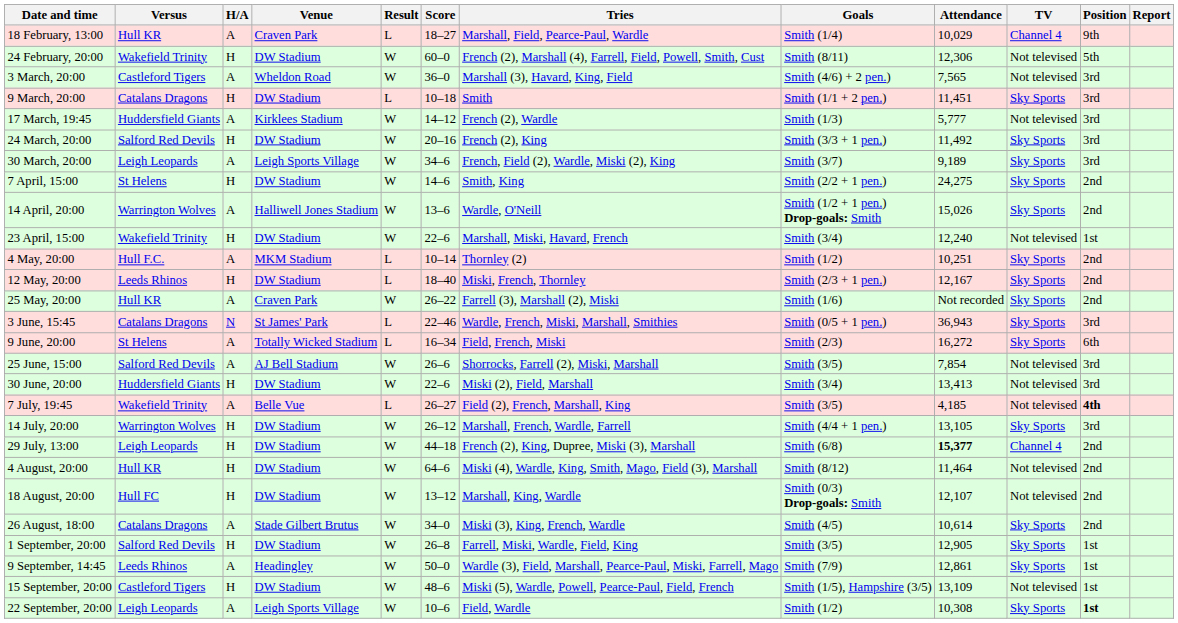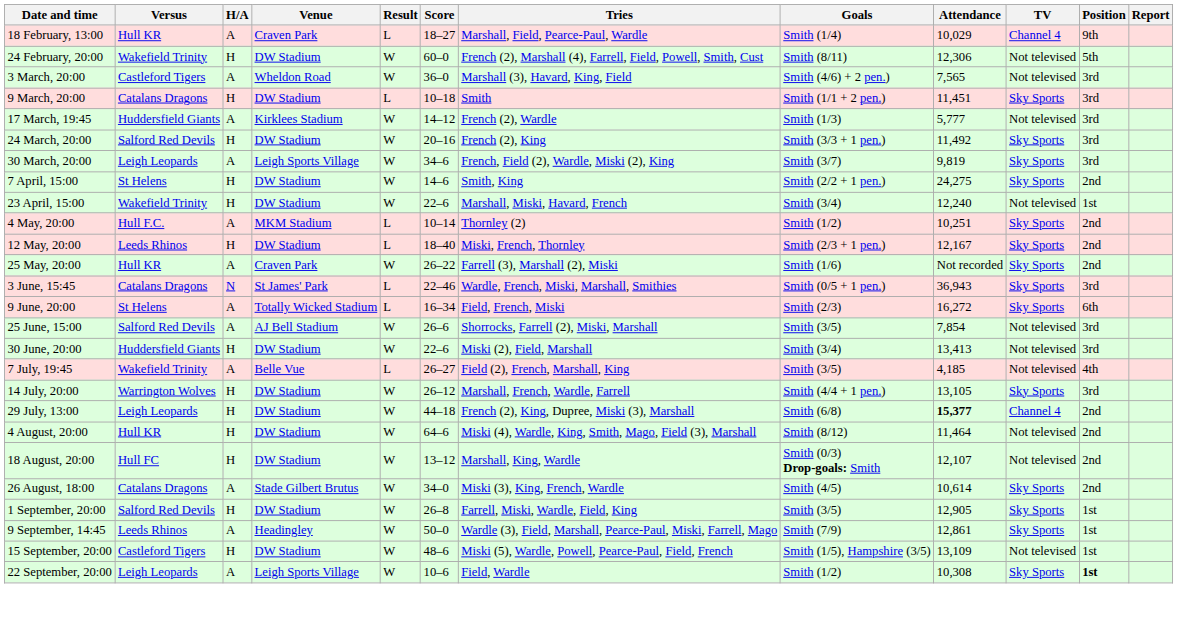(952, 160) 9,189 -> (951, 160) 9,819
- row: (46, 209)
(1092, 405) bold -> (1090, 369) normal
